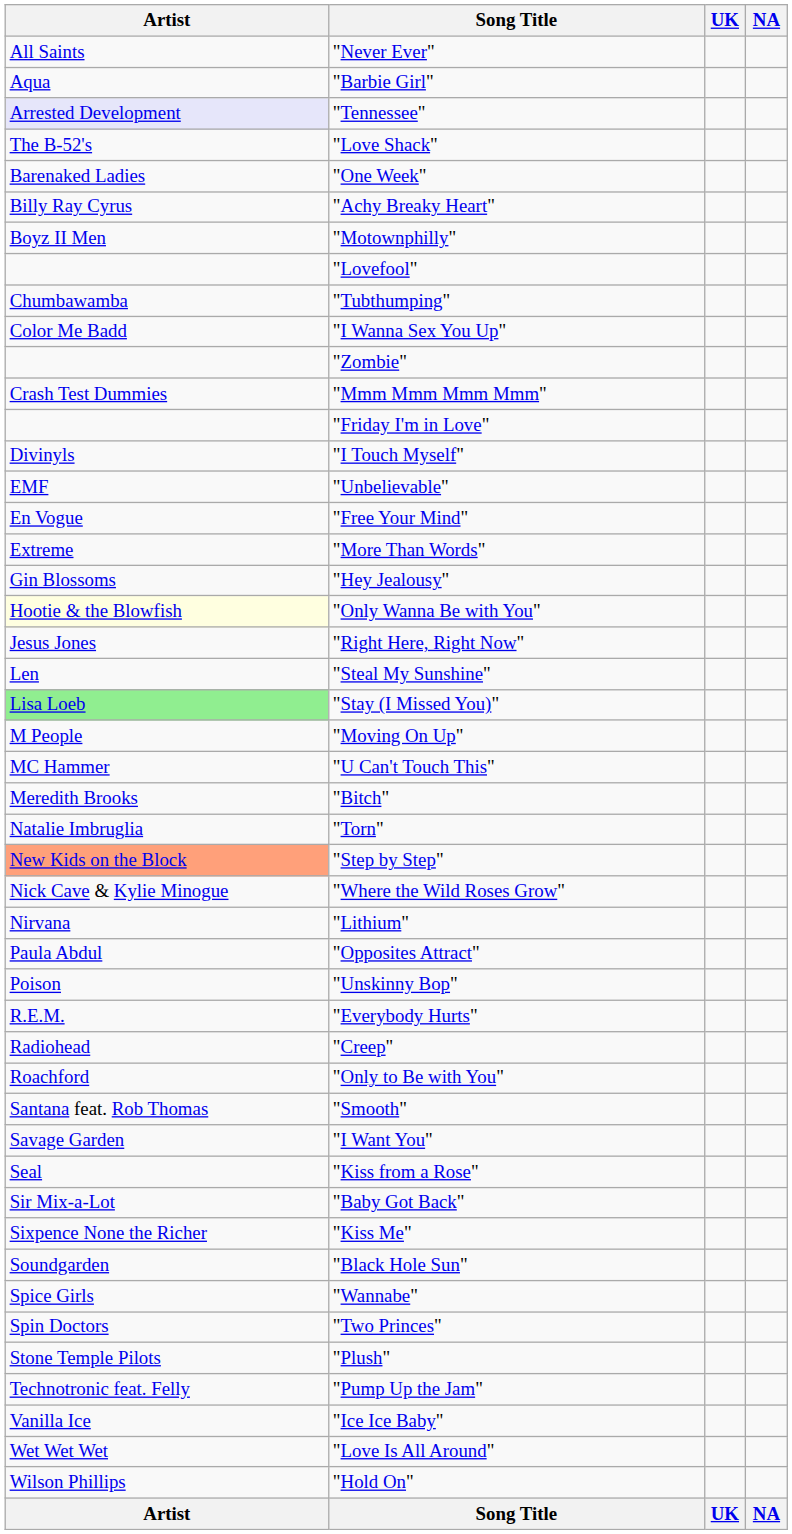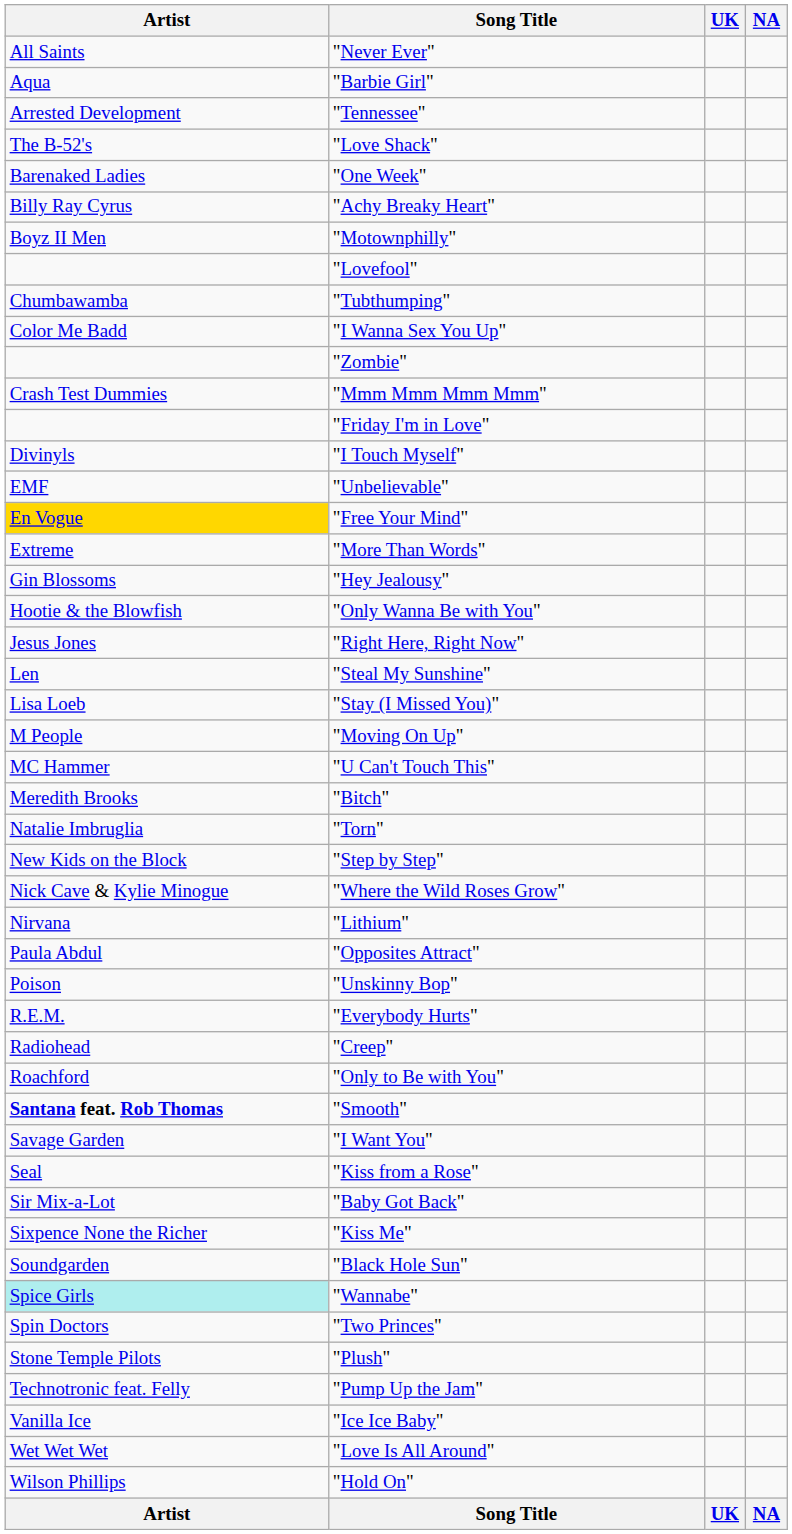(95, 113) lavender background -> (95, 113) no background
(46, 517) no background -> (46, 517) gold background
(96, 611) lightyellow background -> (96, 611) no background
(48, 704) lightgreen background -> (48, 704) no background
(98, 860) lightsalmon background -> (98, 860) no background
(109, 1108) normal -> (116, 1108) bold
(52, 1295) no background -> (52, 1295) paleturquoise background
